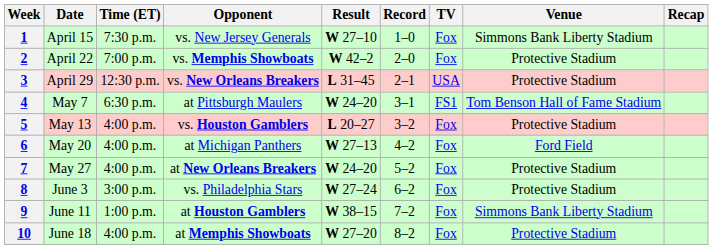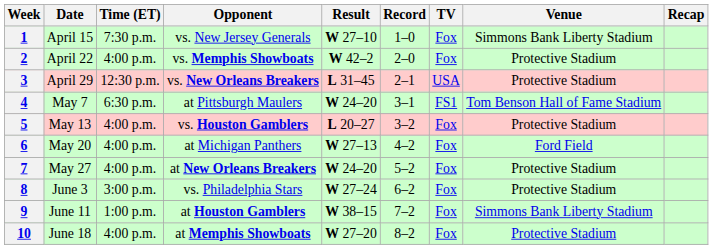(130, 59) 7:00 p.m. -> (130, 59) 4:00 p.m.
